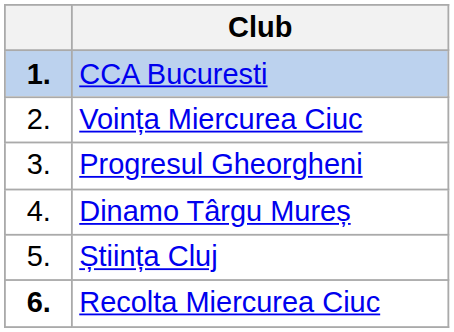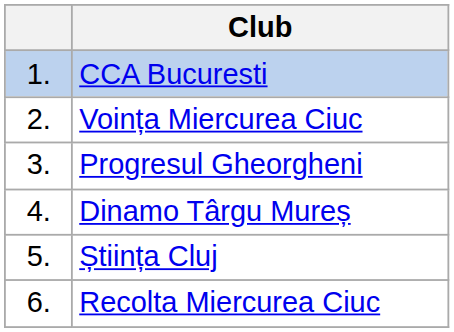(39, 73) bold -> (39, 73) normal
(39, 303) bold -> (39, 303) normal
